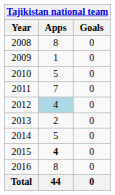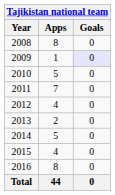(92, 58) no background -> (92, 58) lavender background
(56, 105) lightblue background -> (56, 105) no background
(56, 151) bold -> (56, 151) normal
